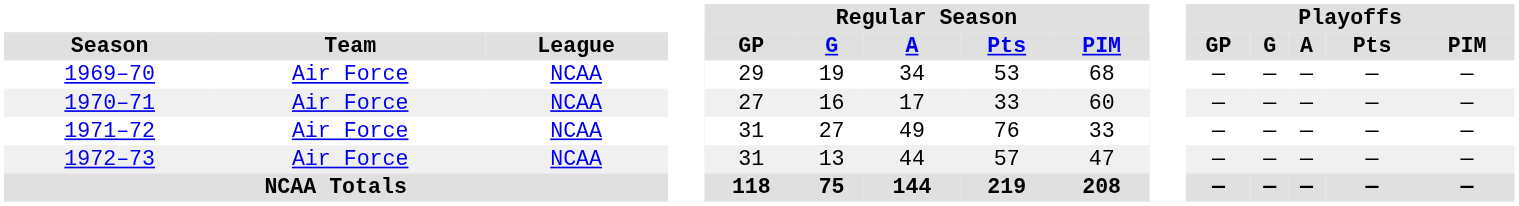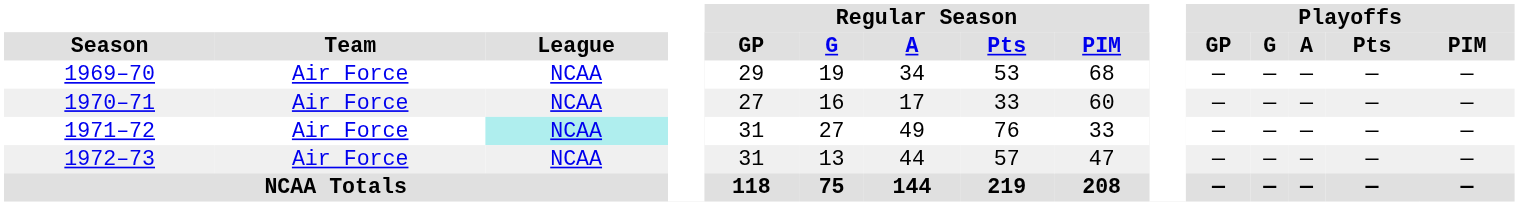(576, 131) no background -> (576, 131) paleturquoise background
